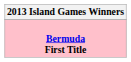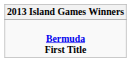(66, 44) pink background -> (66, 44) no background
